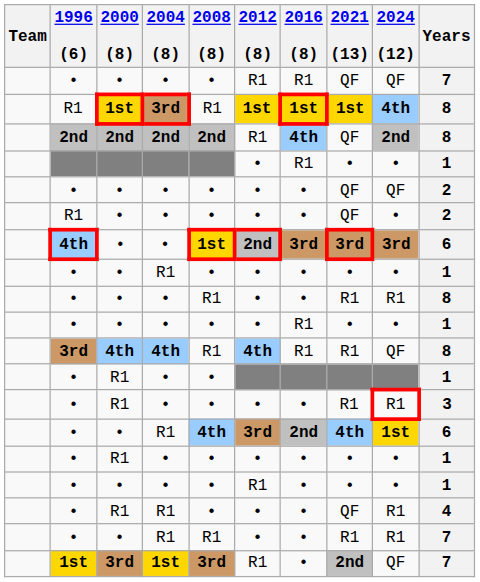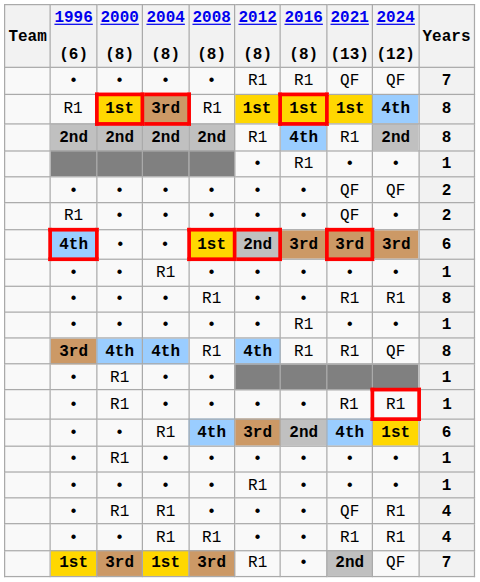(350, 137) QF -> (350, 137) R1
(447, 404) 3 -> (447, 404) 1
(446, 537) 7 -> (446, 537) 4
